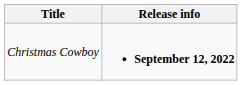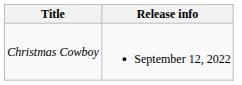(169, 58) bold -> (168, 58) normal
